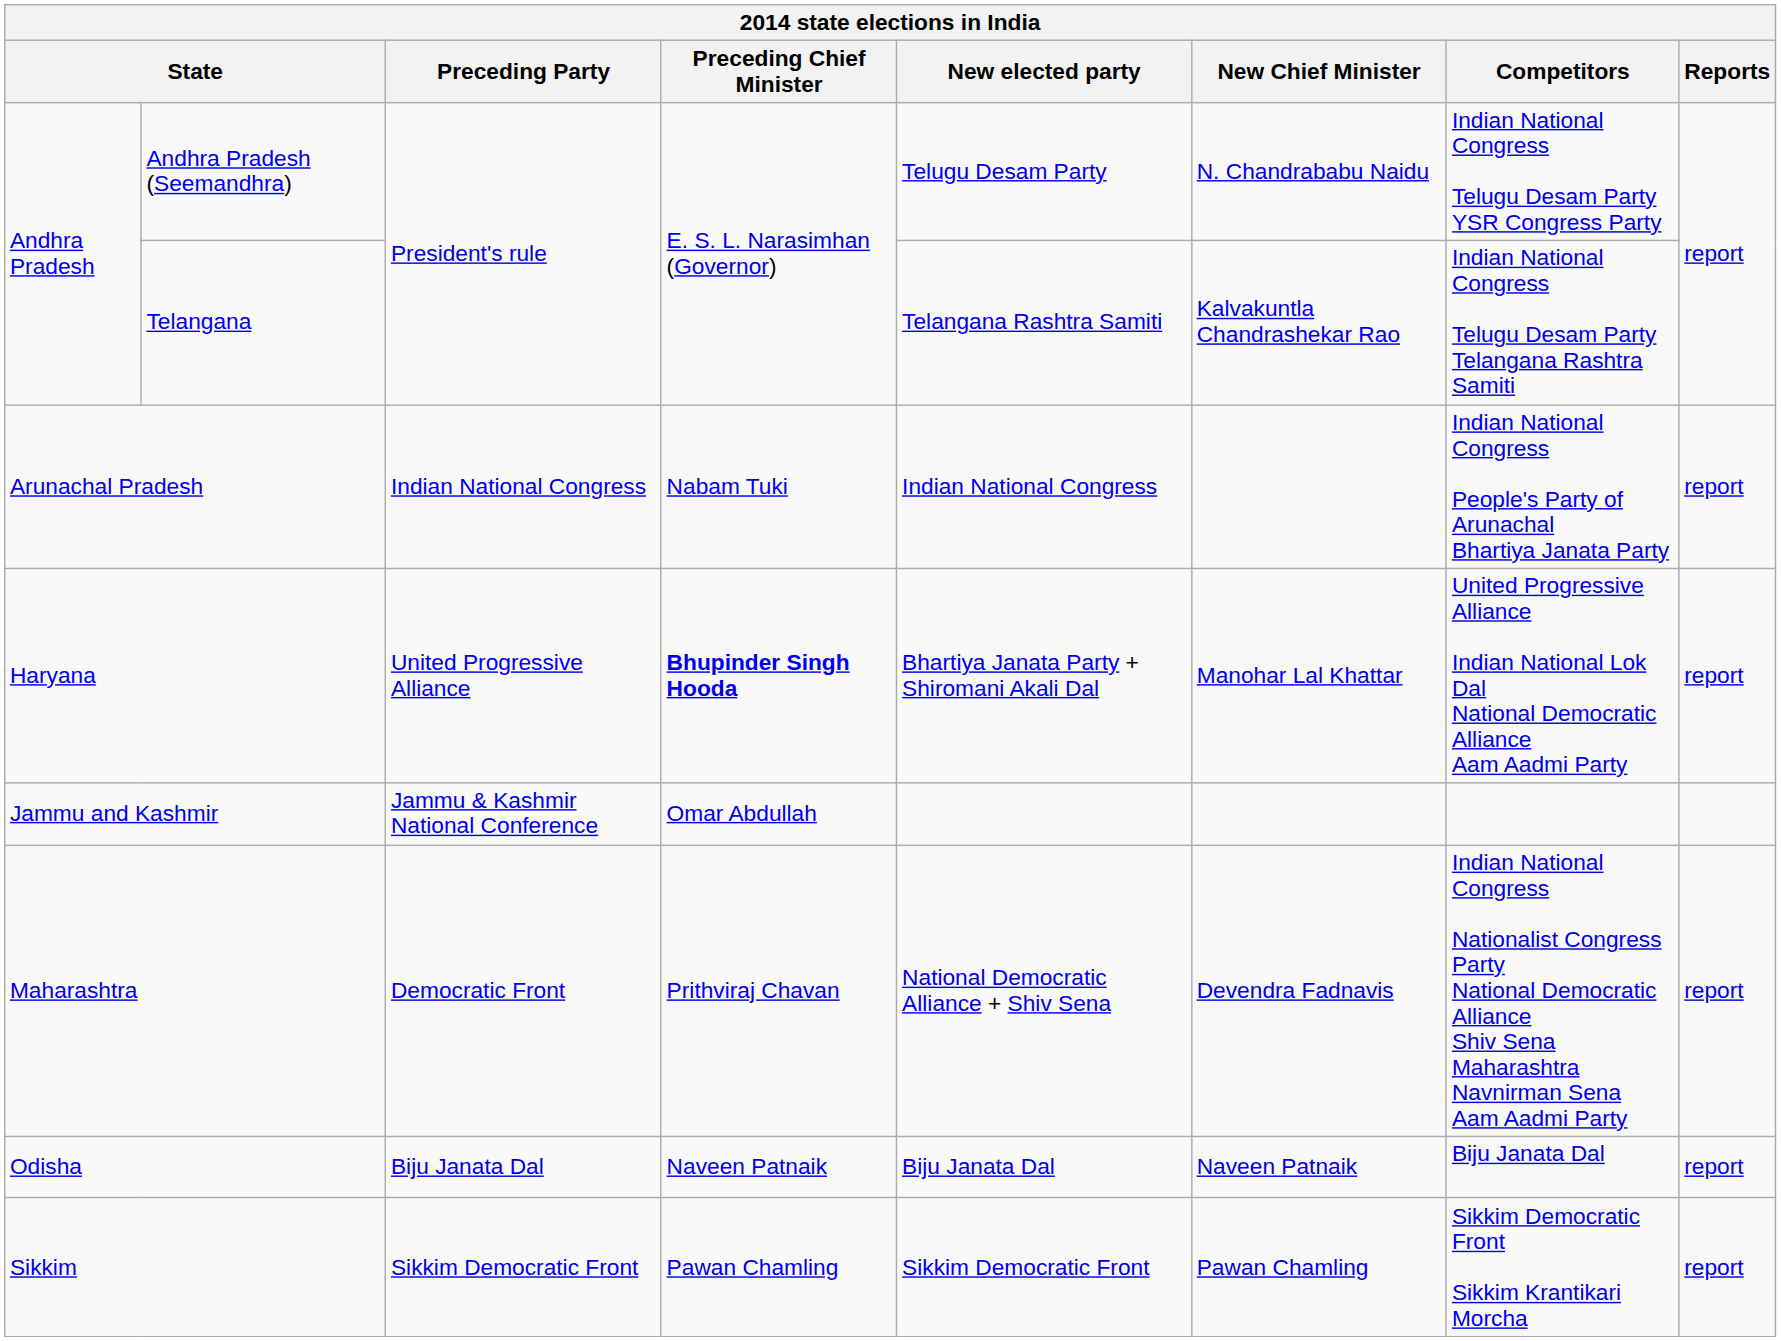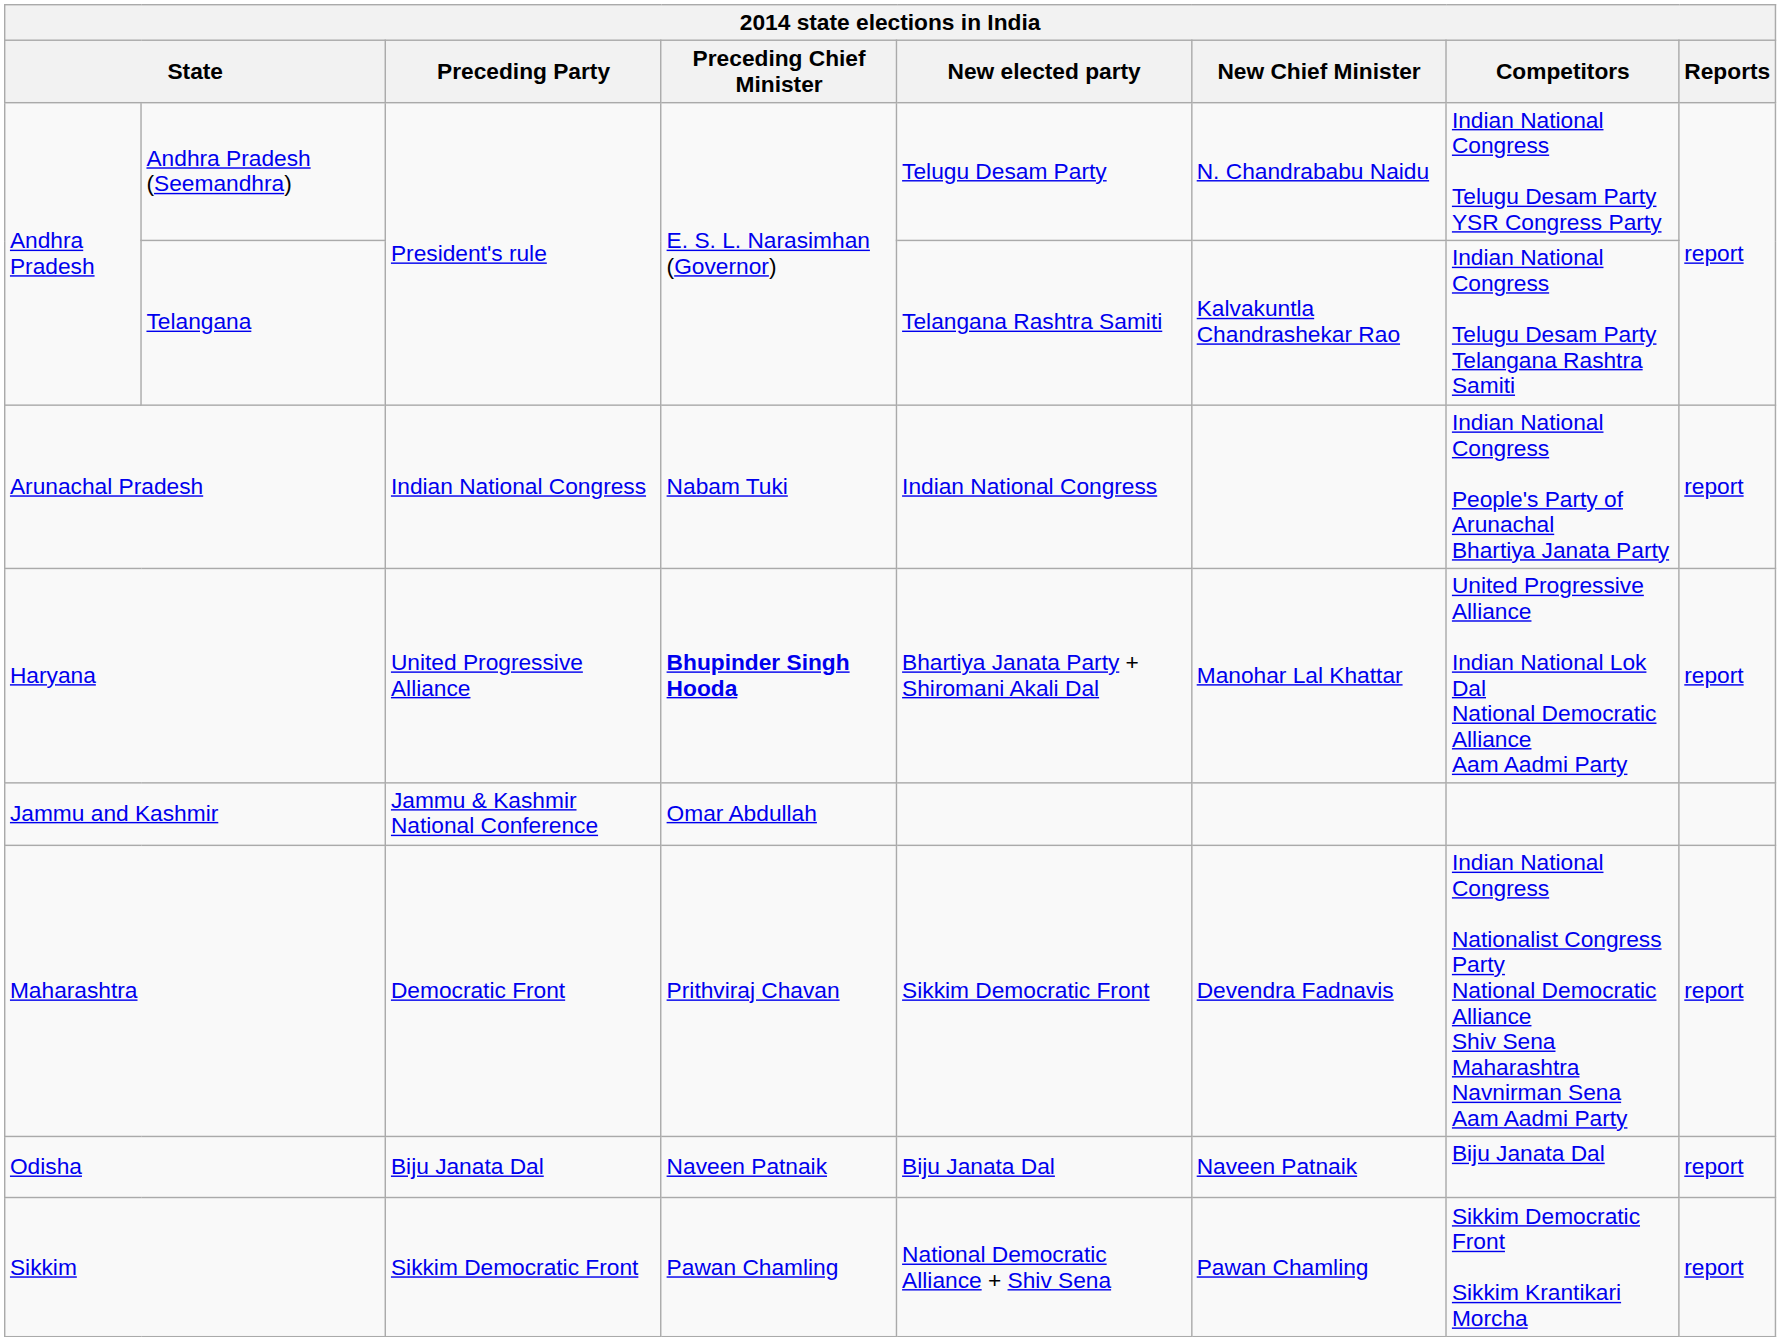(1007, 990) National Democratic Alliance + Shiv Sena -> (1026, 990) Sikkim Democratic Front
(1026, 1266) Sikkim Democratic Front -> (1007, 1266) National Democratic Alliance + Shiv Sena
